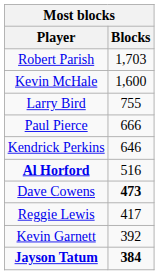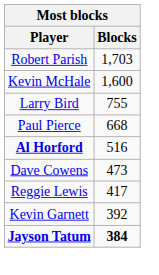(131, 125) 666 -> (117, 125) 668
- row: (56, 147)
(131, 192) bold -> (117, 170) normal
